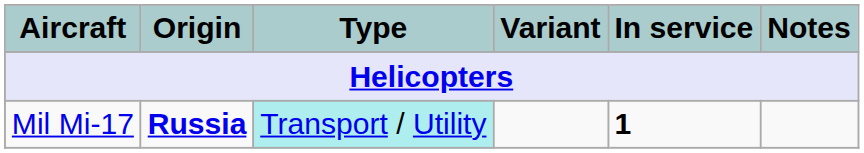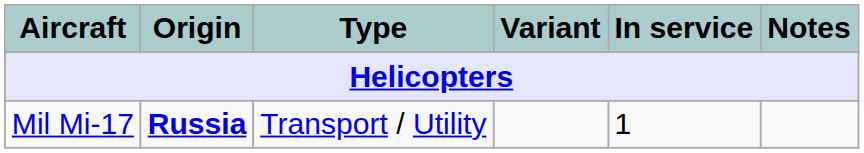(373, 123) paleturquoise background -> (373, 123) no background
(623, 123) bold -> (623, 123) normal
